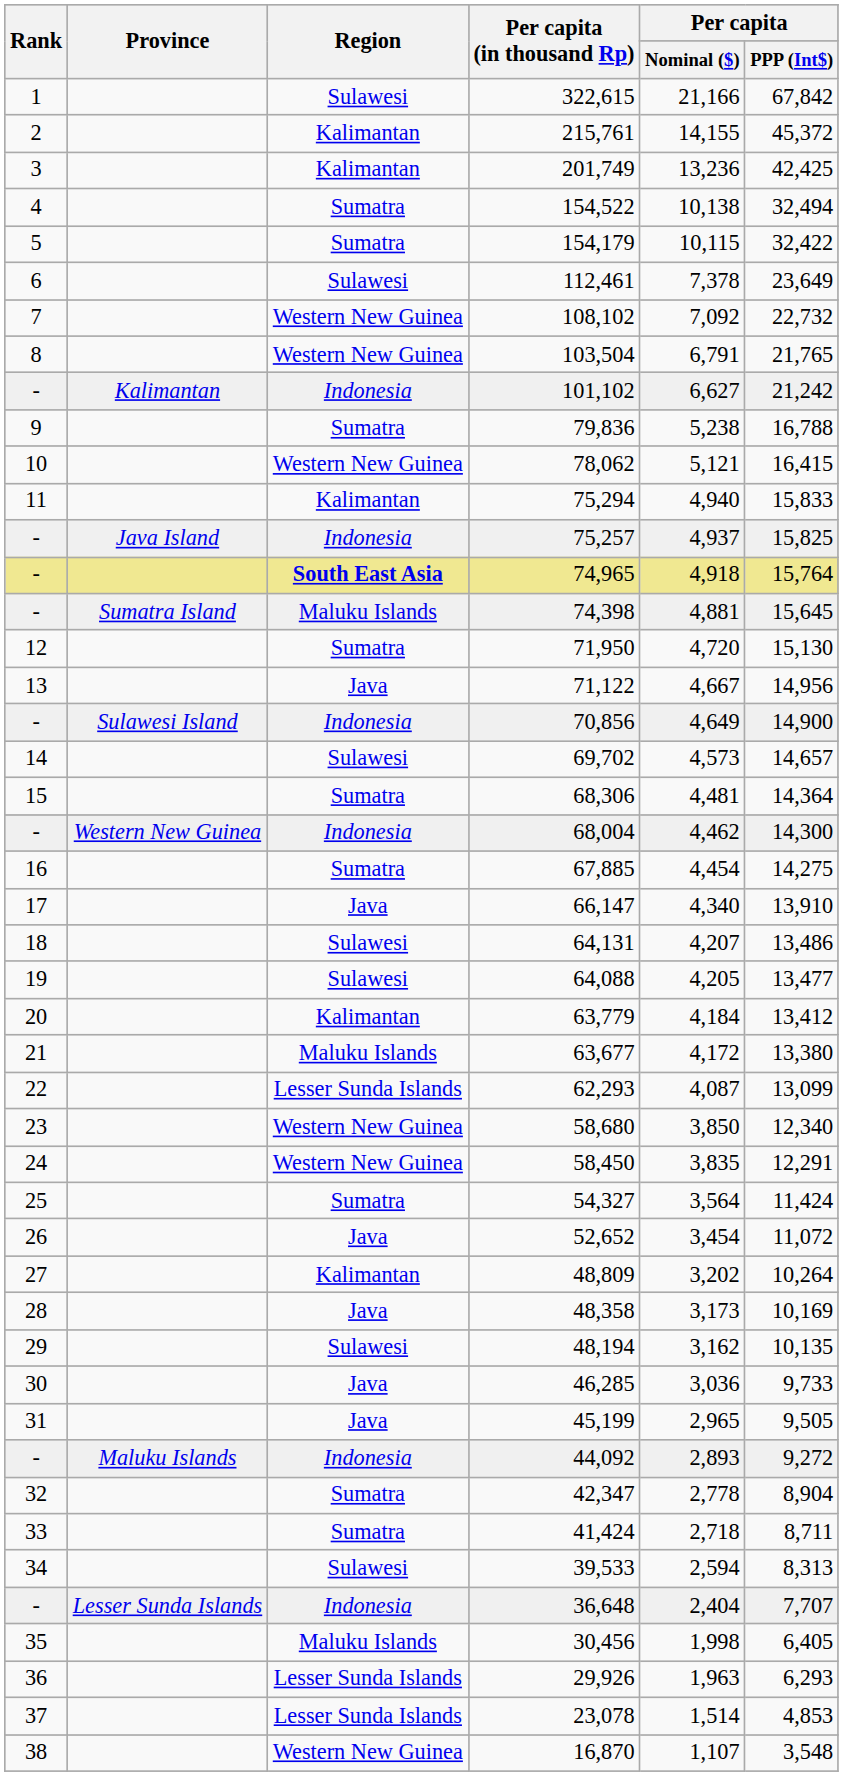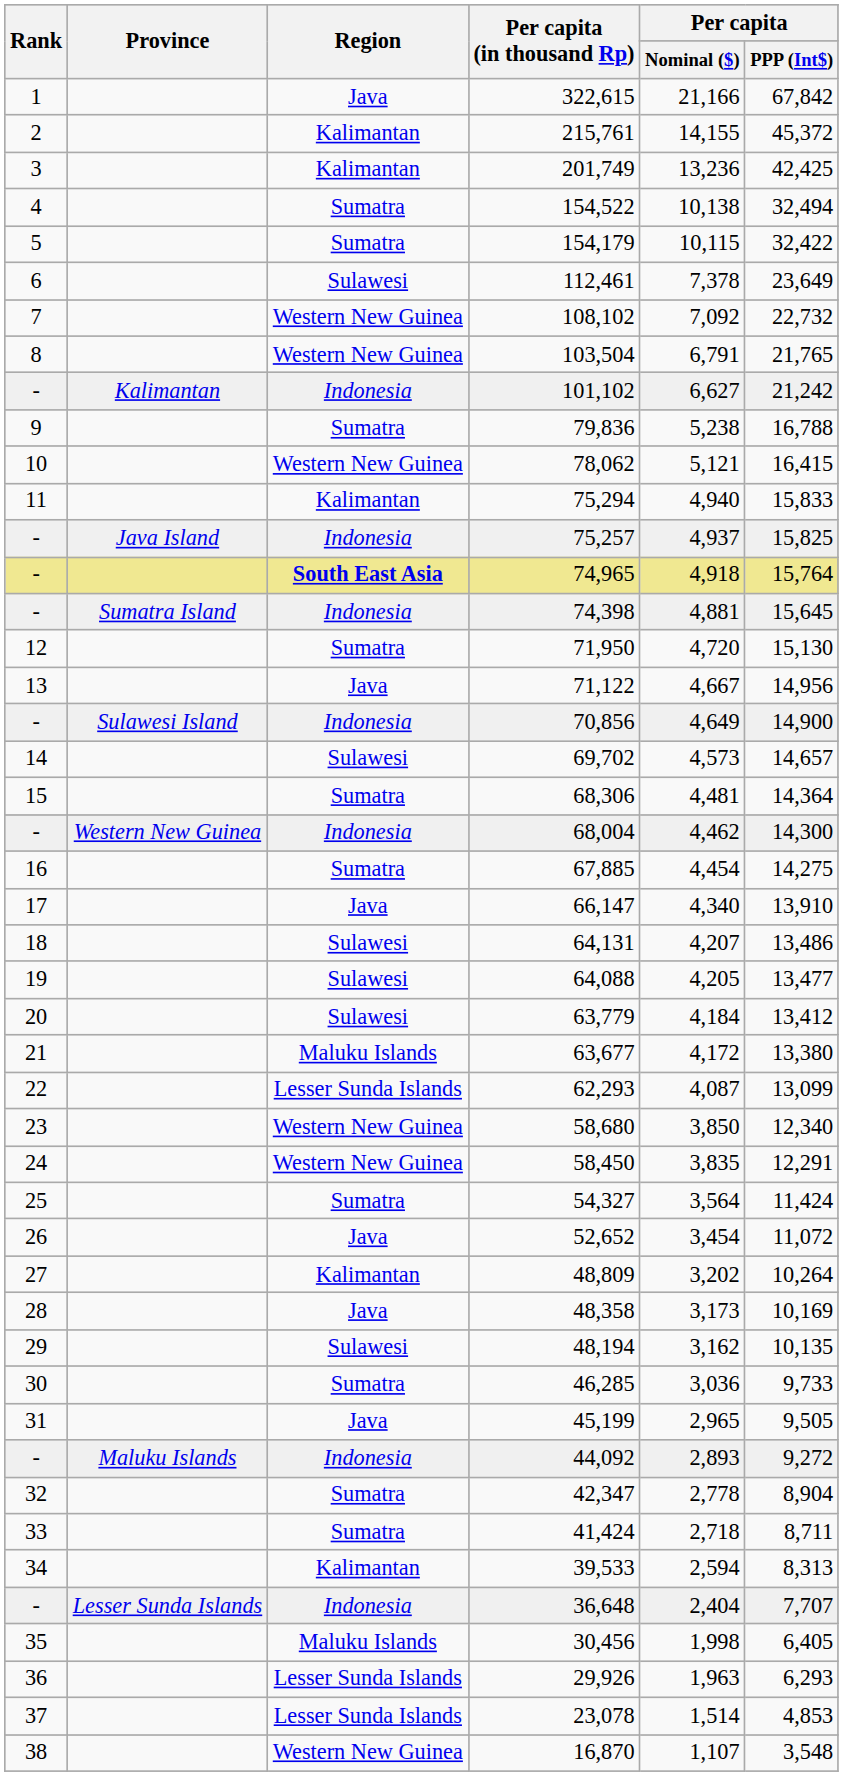(368, 96) Sulawesi -> (368, 96) Java
(368, 611) Maluku Islands -> (368, 611) Indonesia
(368, 1016) Kalimantan -> (368, 1016) Sulawesi
(368, 1384) Java -> (368, 1384) Sumatra
(368, 1567) Sulawesi -> (368, 1567) Kalimantan
